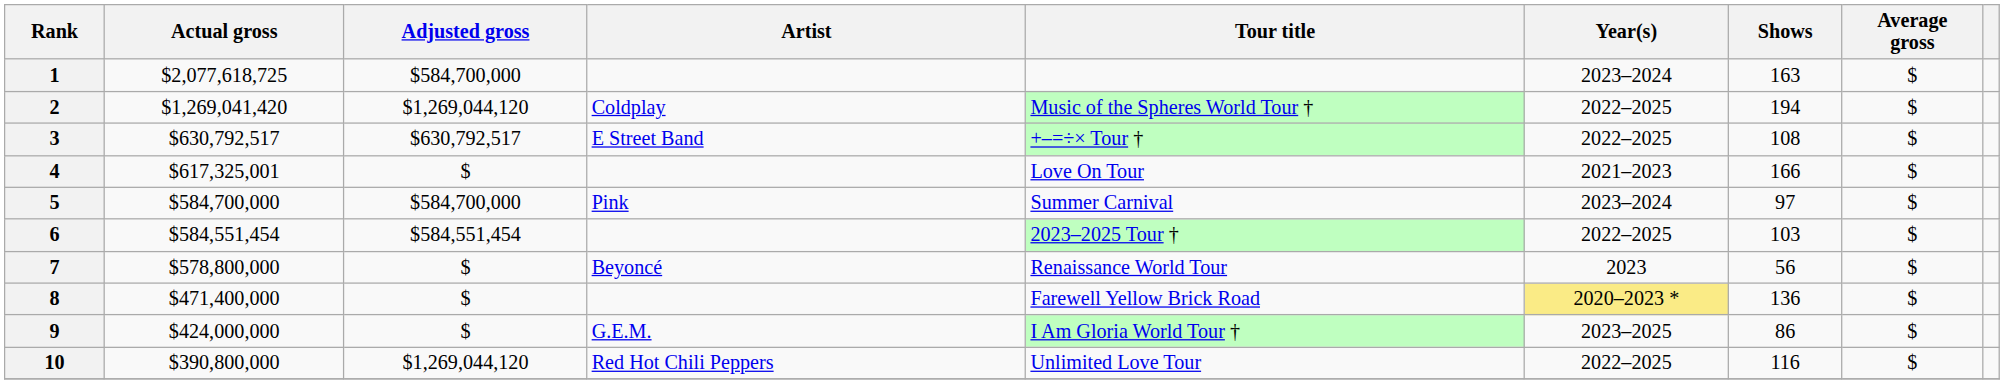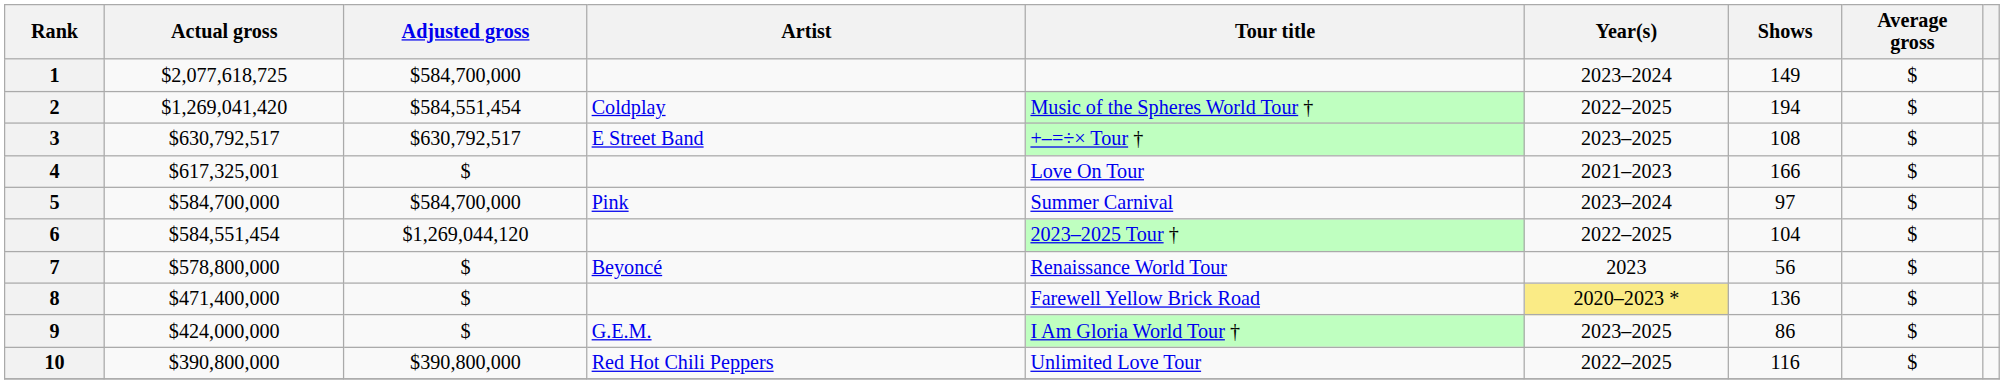(1785, 75) 163 -> (1785, 75) 149
(466, 107) $1,269,044,120 -> (466, 107) $584,551,454
(1626, 139) 2022–2025 -> (1626, 139) 2023–2025
(466, 235) $584,551,454 -> (466, 235) $1,269,044,120
(1785, 235) 103 -> (1785, 235) 104
(466, 362) $1,269,044,120 -> (466, 362) $390,800,000
